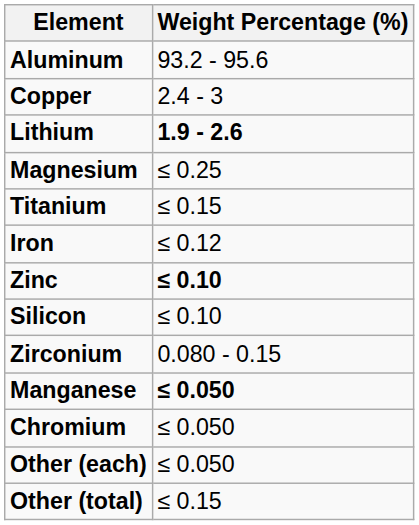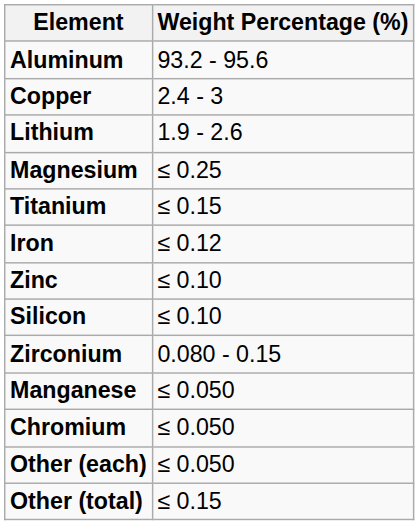(200, 133) bold -> (200, 133) normal
(190, 280) bold -> (190, 280) normal
(196, 390) bold -> (196, 390) normal
